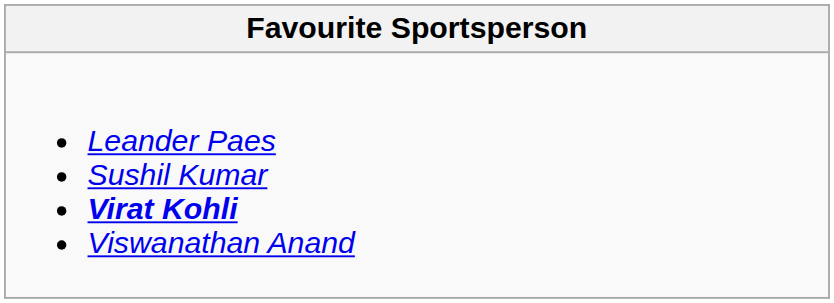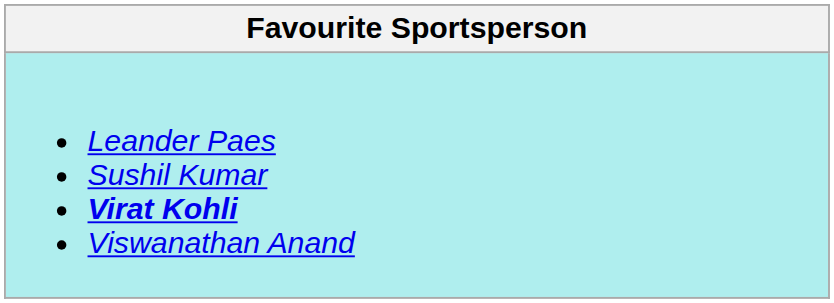(417, 192) no background -> (417, 192) paleturquoise background
